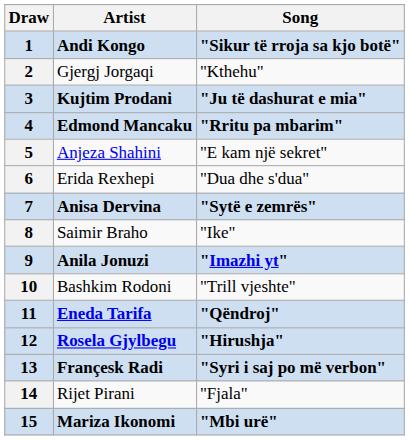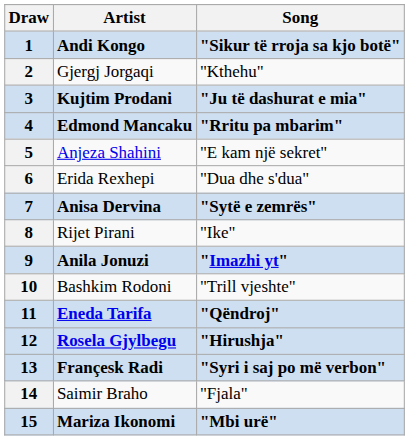(102, 233) Saimir Braho -> (96, 233) Rijet Pirani
(96, 394) Rijet Pirani -> (102, 394) Saimir Braho
